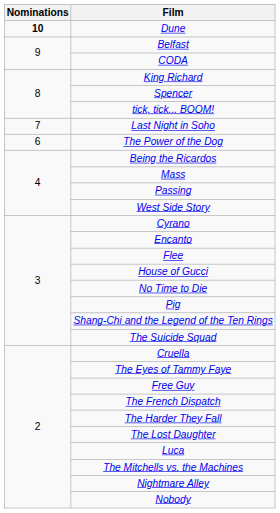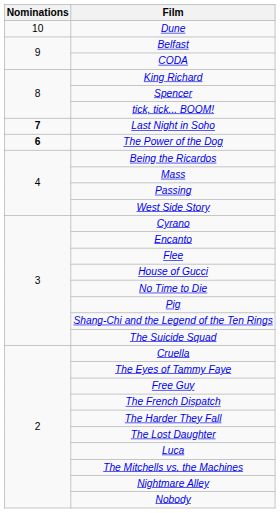(38, 28) bold -> (38, 28) normal
(38, 126) normal -> (38, 126) bold
(38, 142) normal -> (38, 142) bold
